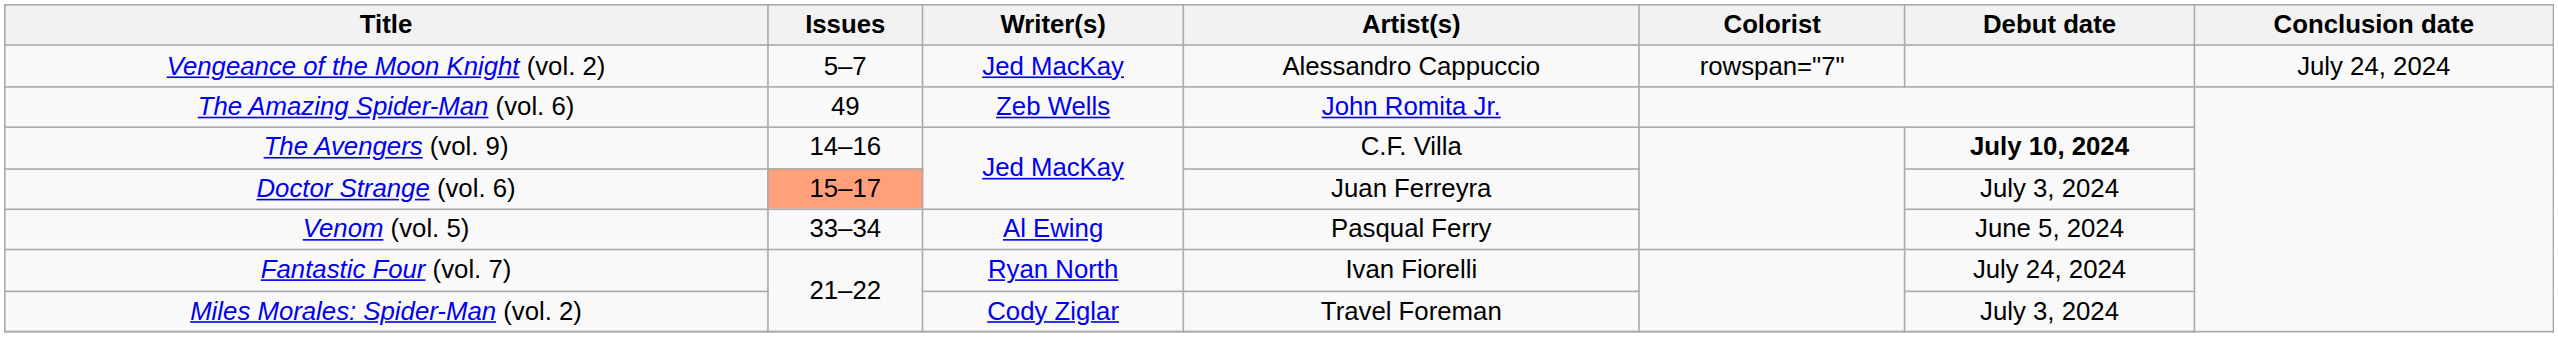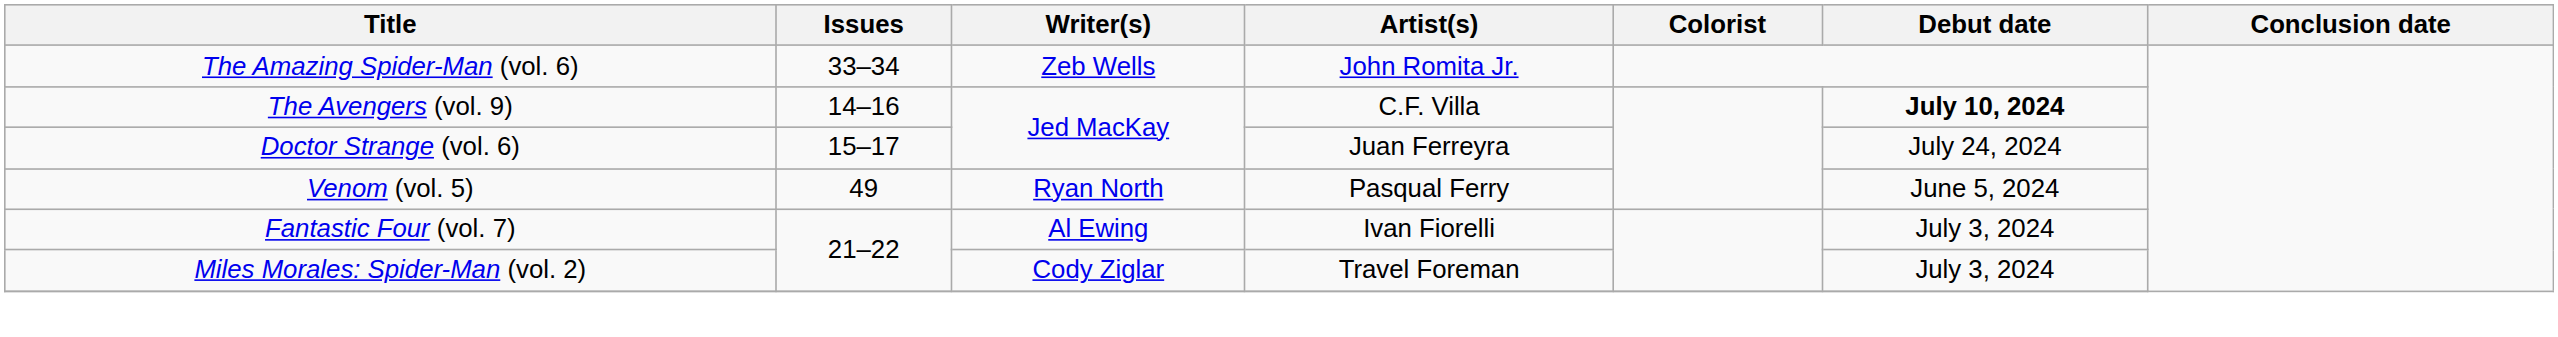- row: (386, 65)
(845, 106) 49 -> (864, 65) 33–34
(845, 188) lightsalmon background -> (864, 147) no background
(2050, 188) July 3, 2024 -> (1985, 147) July 24, 2024
(845, 229) 33–34 -> (864, 188) 49
(1053, 229) Al Ewing -> (1098, 188) Ryan North
(1053, 270) Ryan North -> (1098, 229) Al Ewing
(2050, 270) July 24, 2024 -> (1985, 229) July 3, 2024
